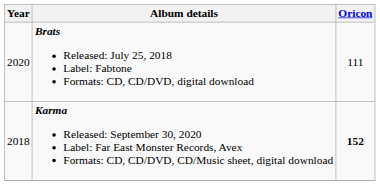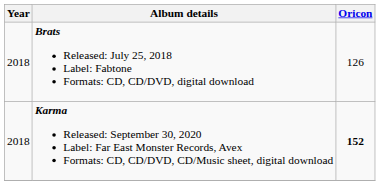(18, 62) 2020 -> (18, 62) 2018
(355, 62) 111 -> (355, 62) 126
